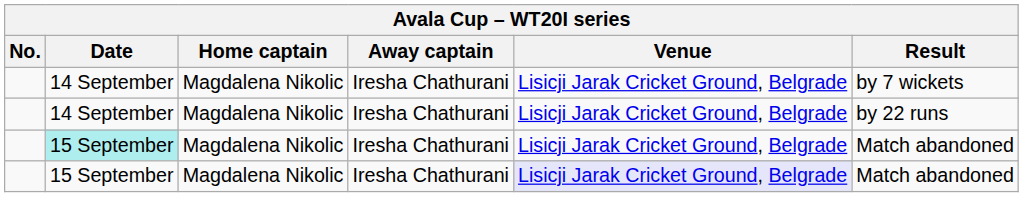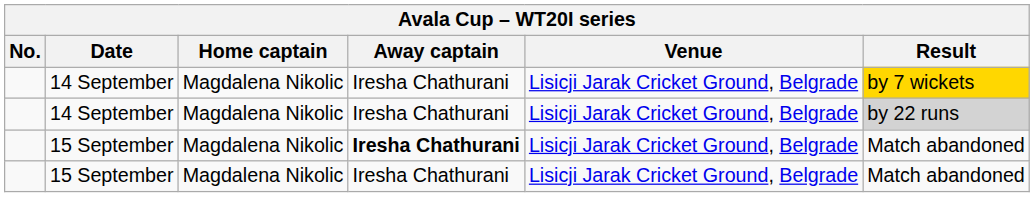(910, 82) no background -> (921, 82) gold background
(902, 113) no background -> (913, 113) lightgrey background
(112, 144) paleturquoise background -> (112, 144) no background
(431, 144) normal -> (436, 144) bold
(683, 176) lavender background -> (694, 176) no background
